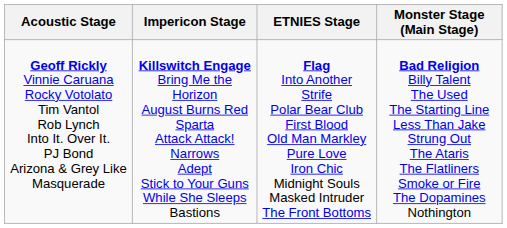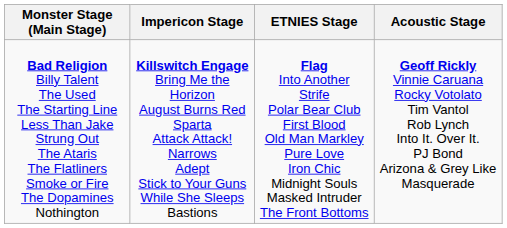columns swapped: (439, 22) <-> (68, 22)
